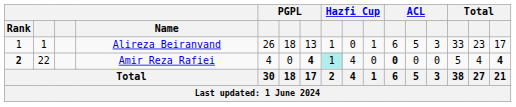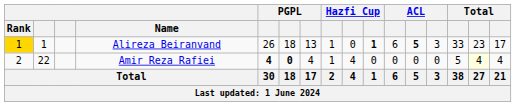(19, 45) no background -> (19, 45) gold background
(374, 45) normal -> (374, 45) bold
(416, 45) normal -> (416, 45) bold
(19, 61) bold -> (19, 61) normal
(269, 61) normal -> (269, 61) bold
(290, 61) normal -> (290, 61) bold
(311, 61) bold -> (311, 61) normal
(332, 61) paleturquoise background -> (332, 61) no background
(395, 61) bold -> (395, 61) normal
(479, 61) no background -> (479, 61) lightyellow background
(500, 61) bold -> (500, 61) normal
